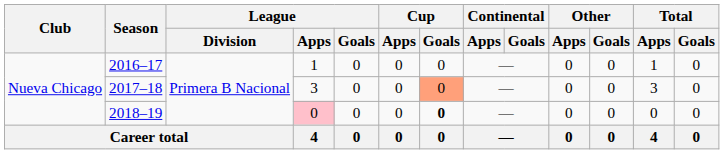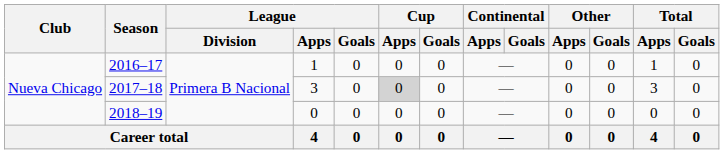(399, 88) no background -> (399, 88) lightgrey background
(441, 88) lightsalmon background -> (441, 88) no background
(314, 112) pink background -> (314, 112) no background
(441, 112) bold -> (441, 112) normal
